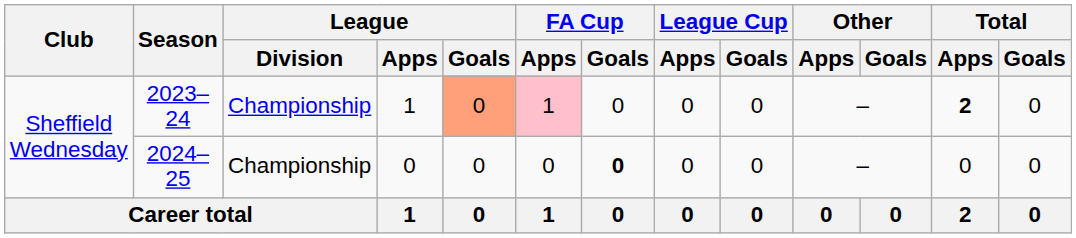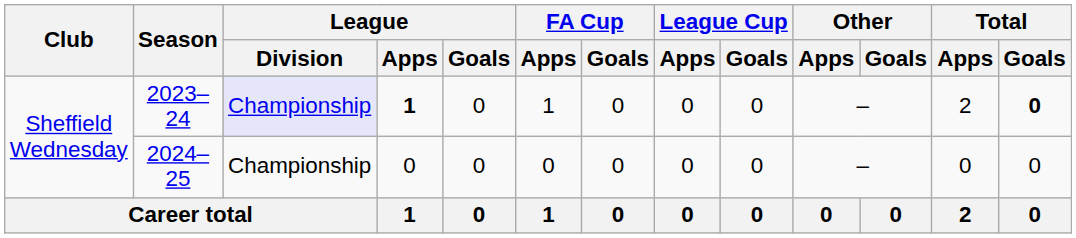(300, 105) no background -> (300, 105) lavender background
(410, 105) normal -> (410, 105) bold
(479, 105) lightsalmon background -> (479, 105) no background
(549, 105) pink background -> (549, 105) no background
(965, 105) bold -> (965, 105) normal
(1035, 105) normal -> (1035, 105) bold
(618, 166) bold -> (618, 166) normal
